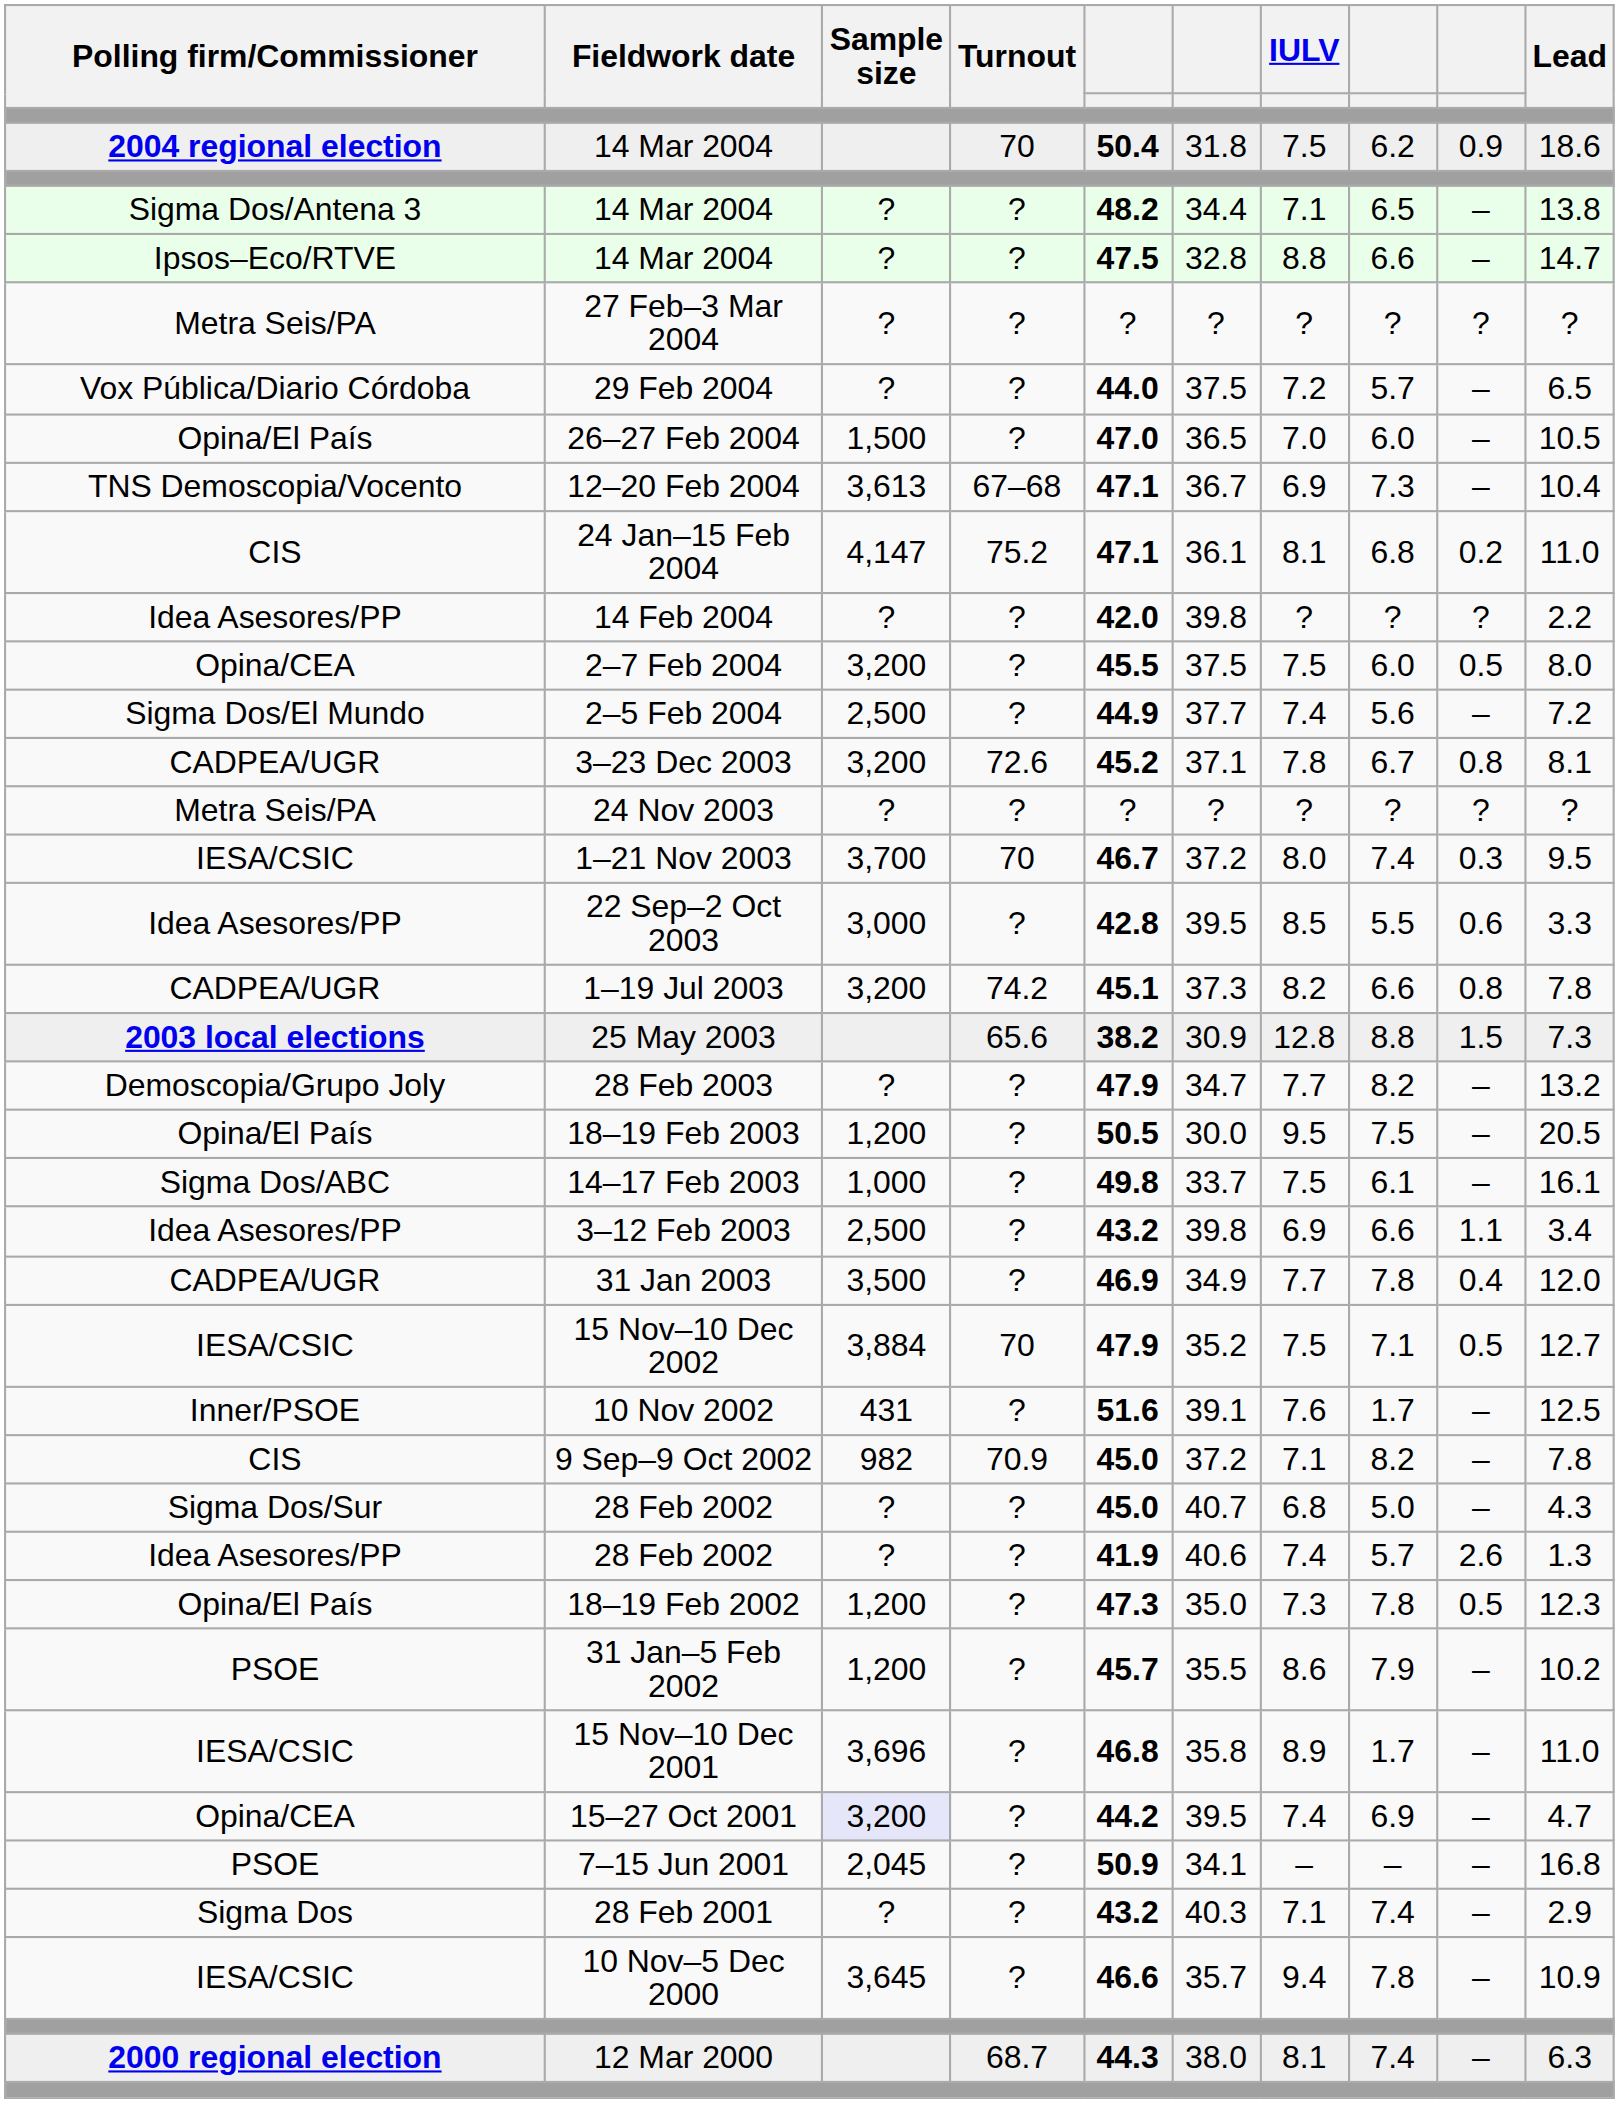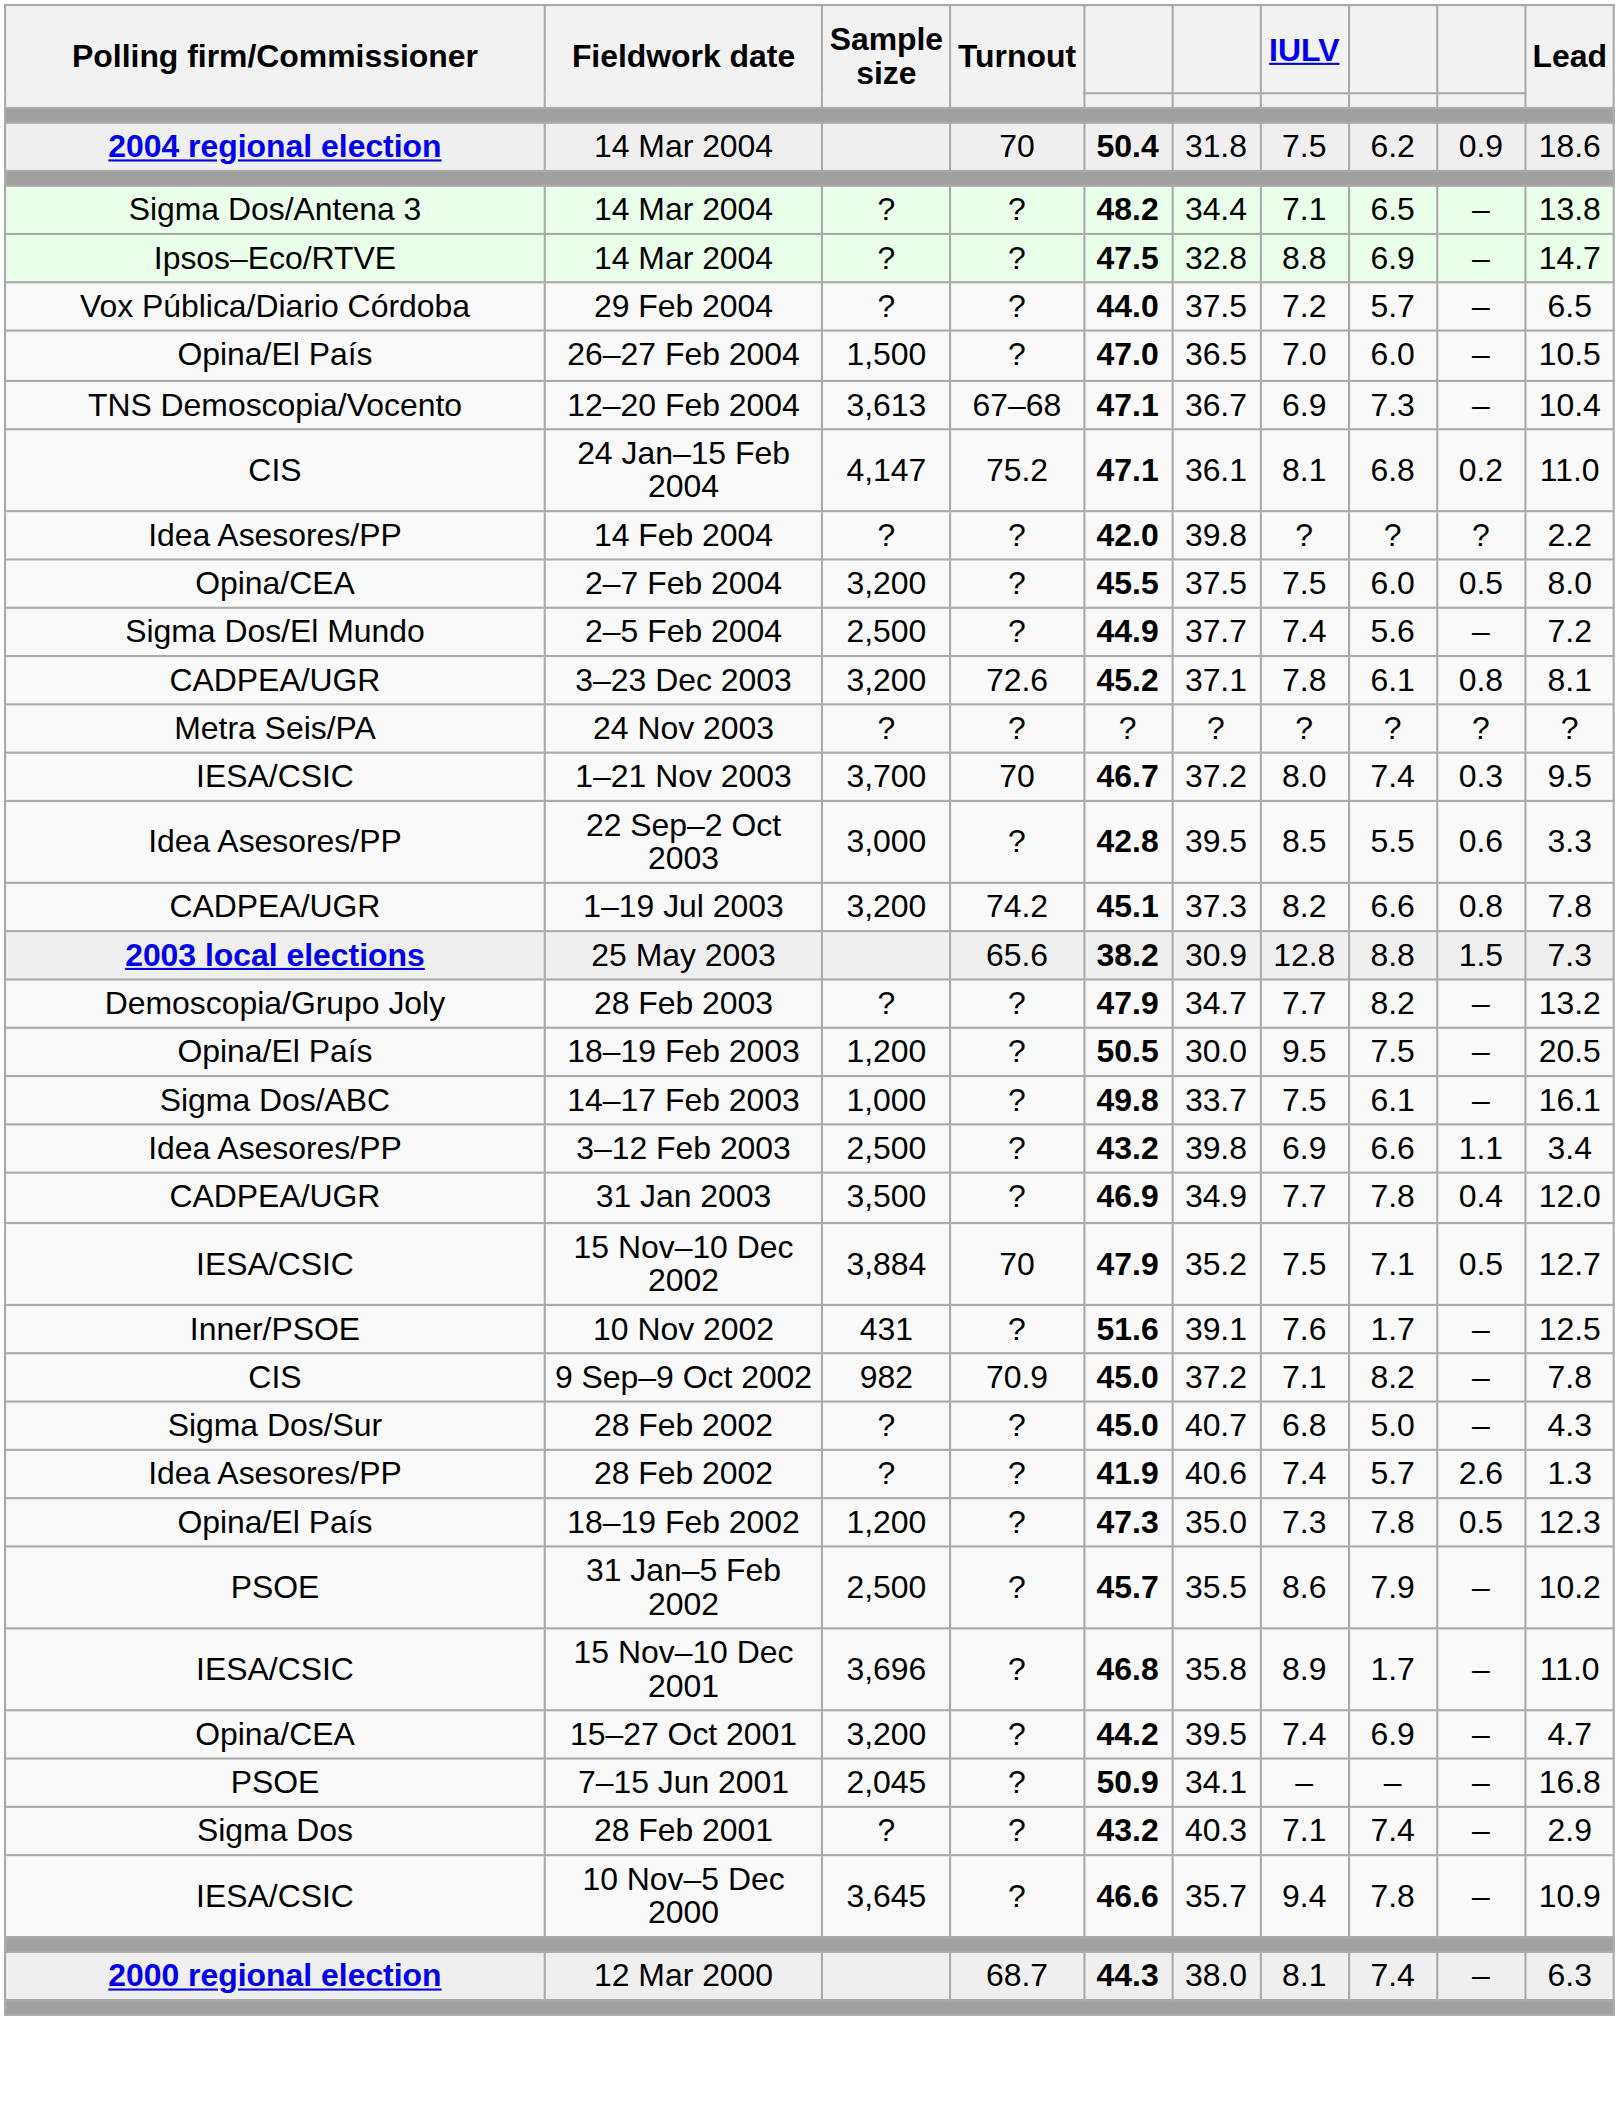(1393, 258) 6.6 -> (1393, 258) 6.9
- row: (275, 323)
(1393, 761) 6.7 -> (1393, 679) 6.1
(886, 1668) 1,200 -> (886, 1586) 2,500
(886, 1816) lavender background -> (886, 1734) no background
